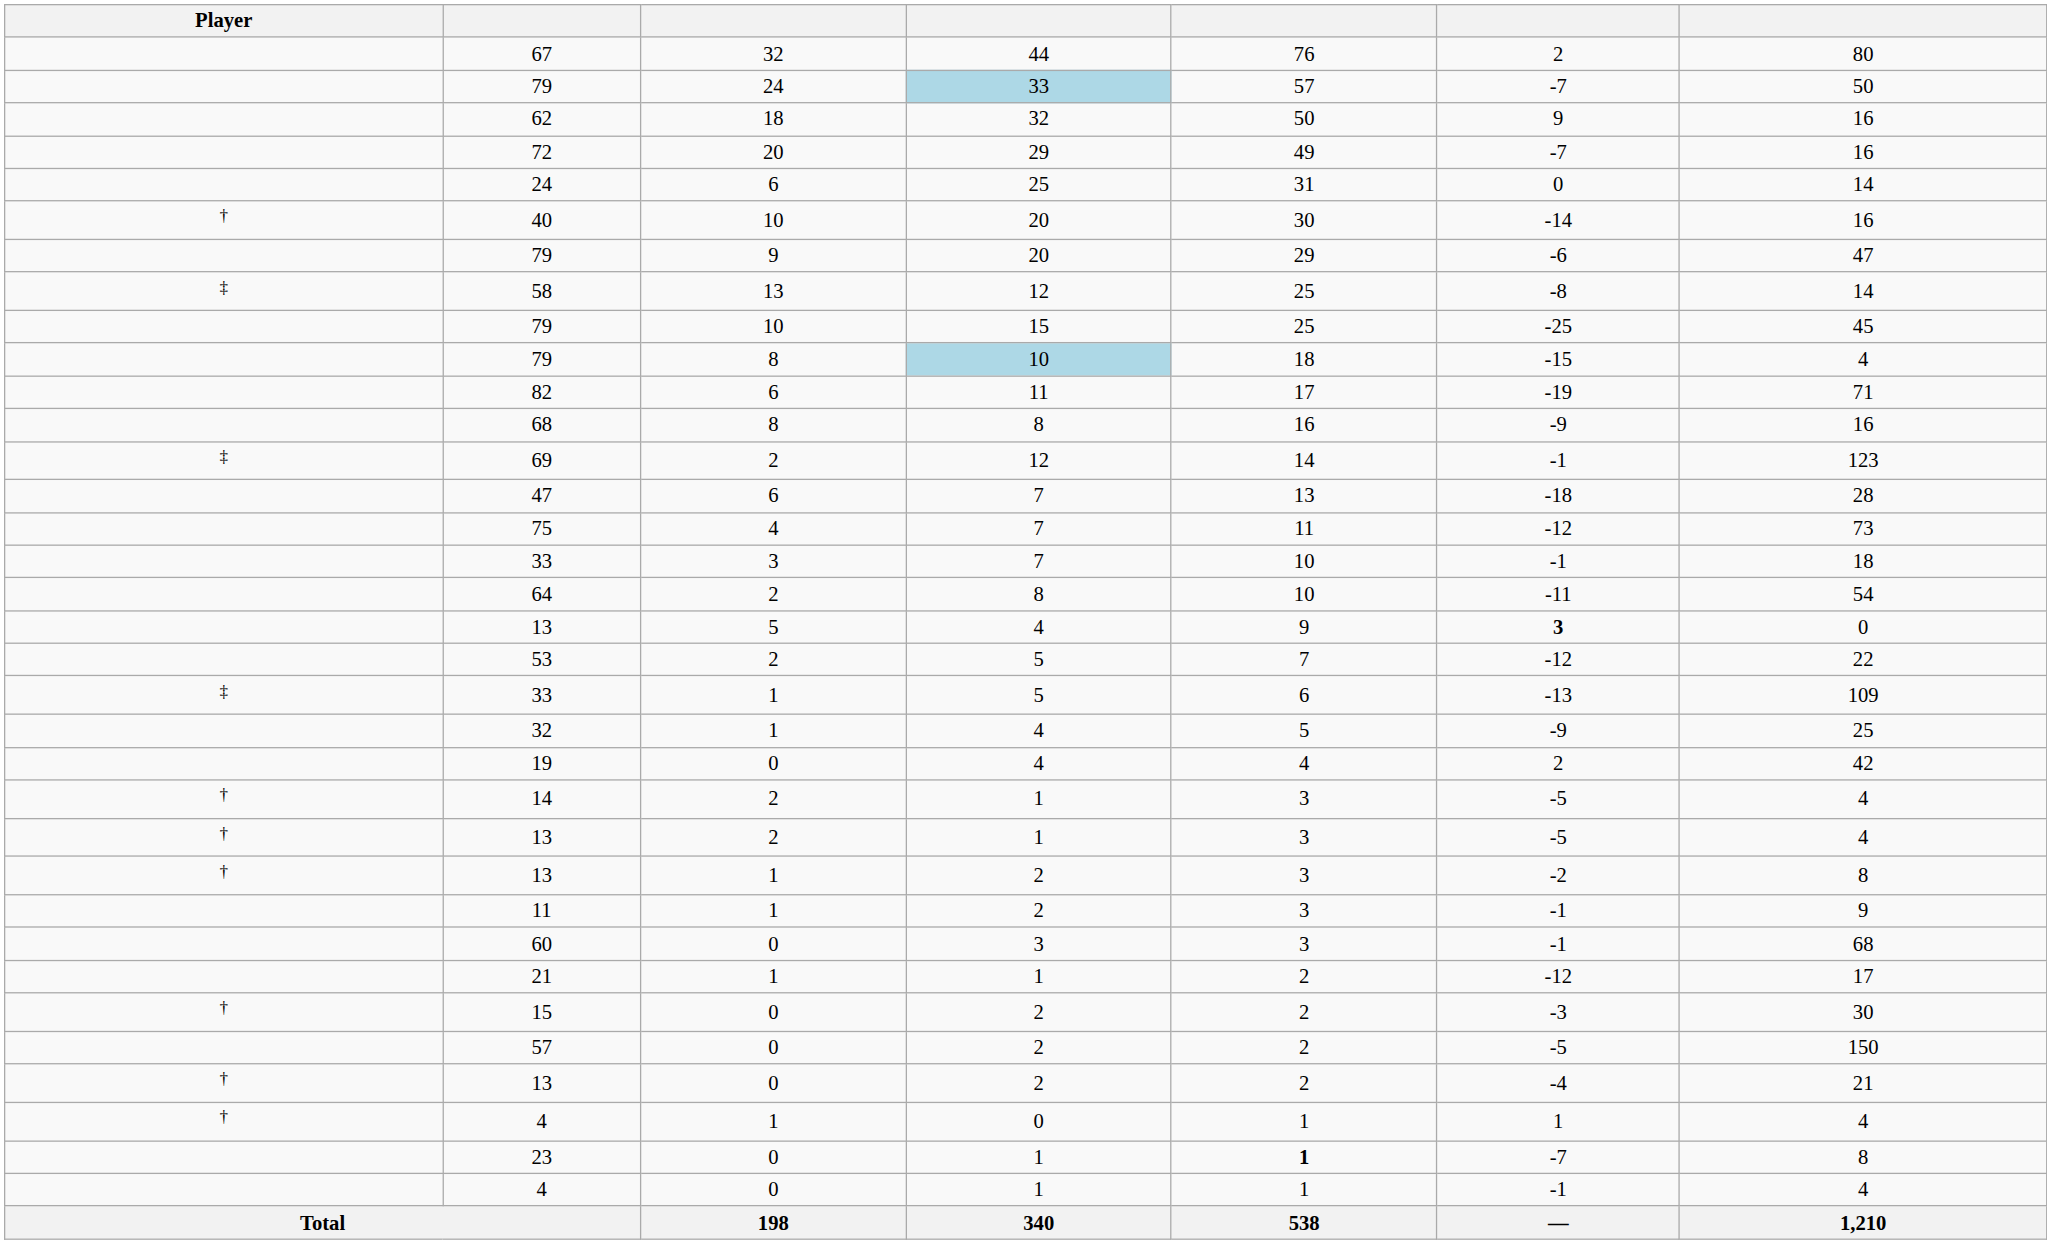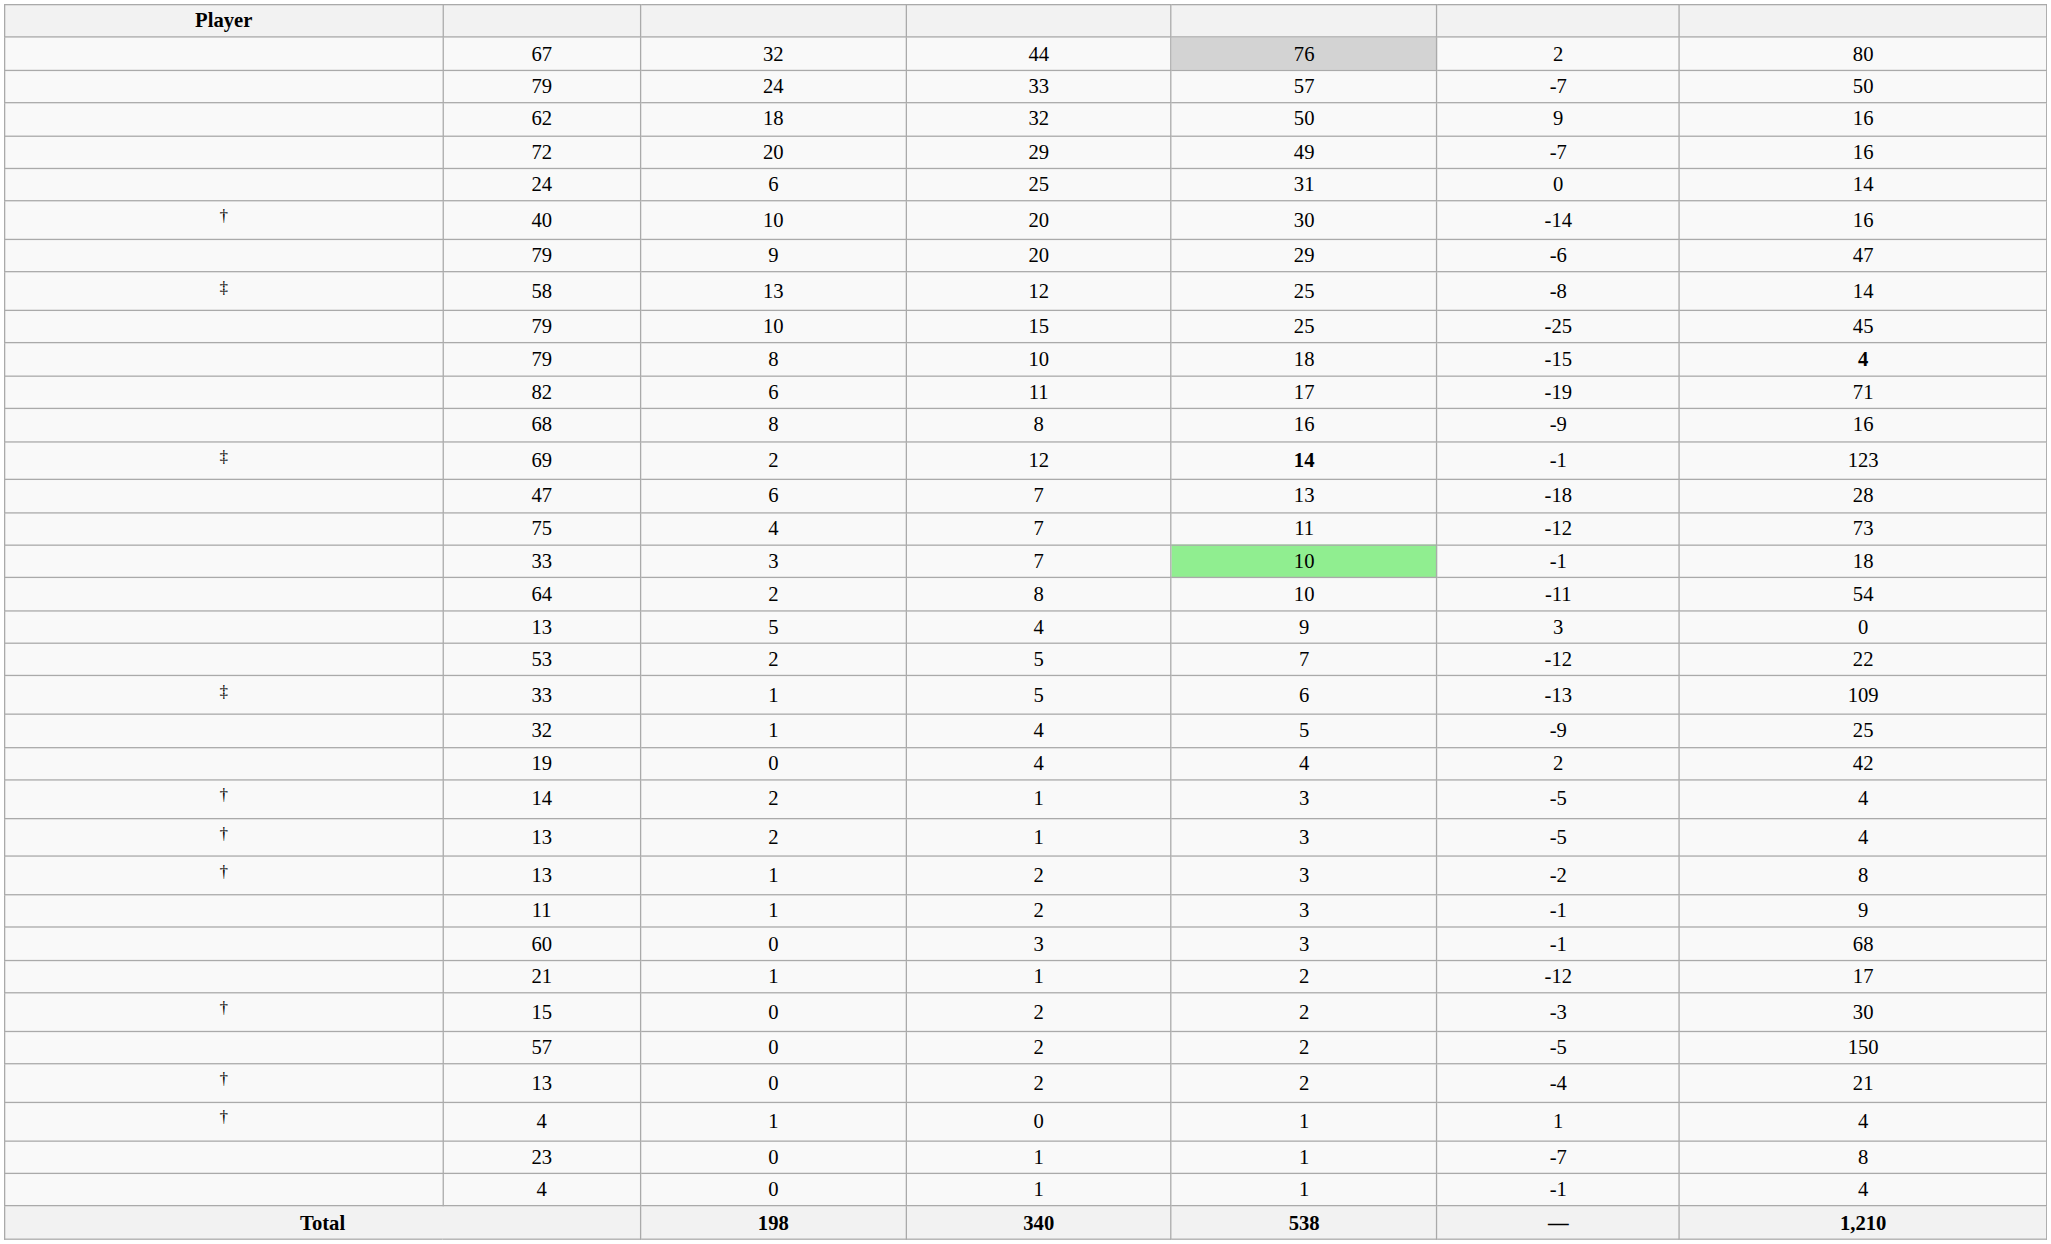(1304, 53) no background -> (1304, 53) lightgrey background
(1039, 86) lightblue background -> (1039, 86) no background
(1039, 359) lightblue background -> (1039, 359) no background
(1863, 359) normal -> (1863, 359) bold
(1304, 460) normal -> (1304, 460) bold
(1304, 561) no background -> (1304, 561) lightgreen background
(1558, 626) bold -> (1558, 626) normal
(1304, 1156) bold -> (1304, 1156) normal
